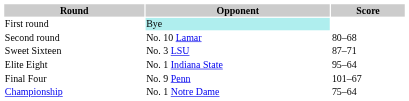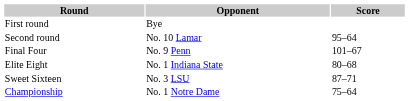(154, 24) paleturquoise background -> (154, 24) no background
(344, 37) 80–68 -> (344, 37) 95–64
rows swapped: (33, 51) <-> (26, 78)
(344, 65) 95–64 -> (344, 65) 80–68
